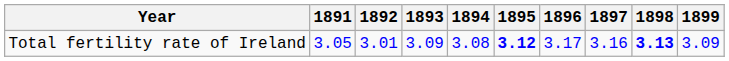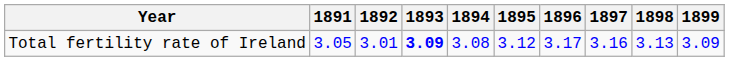(425, 44) normal -> (425, 44) bold
(517, 44) bold -> (517, 44) normal
(655, 44) bold -> (655, 44) normal
